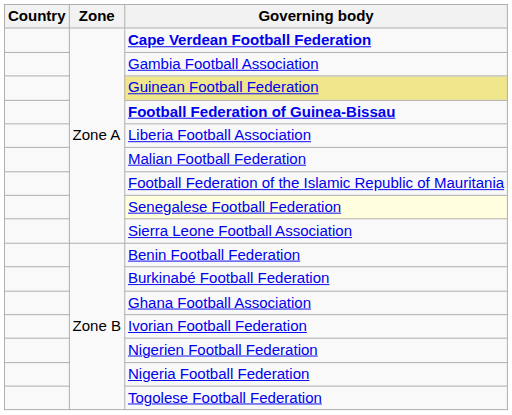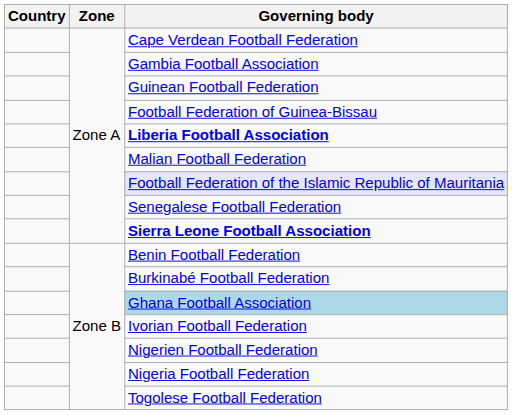(250, 40) bold -> (243, 40) normal
(223, 87) khaki background -> (223, 87) no background
(262, 111) bold -> (253, 111) normal
(219, 135) normal -> (228, 135) bold
(316, 183) no background -> (316, 183) lavender background
(235, 207) lightyellow background -> (235, 207) no background
(240, 231) normal -> (249, 231) bold
(220, 302) no background -> (220, 302) lightblue background
